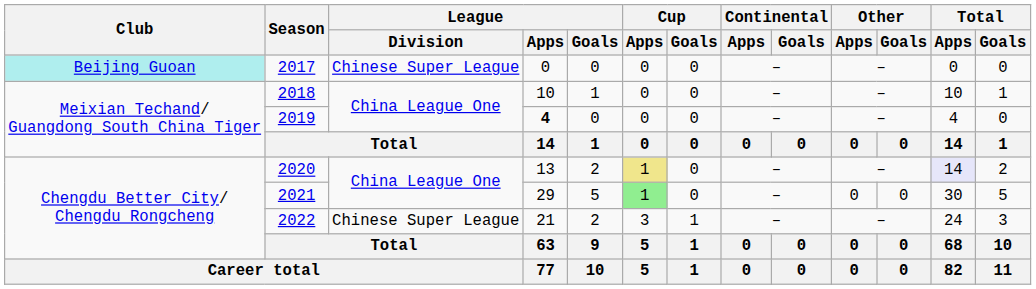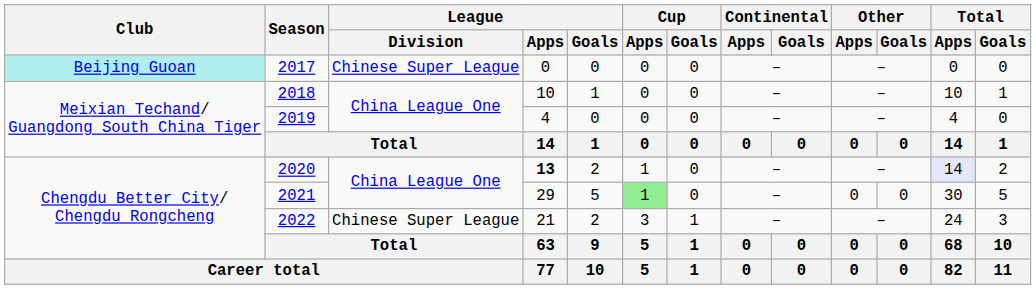(546, 119) bold -> (546, 119) normal
(545, 170) normal -> (545, 170) bold
(645, 170) khaki background -> (645, 170) no background
